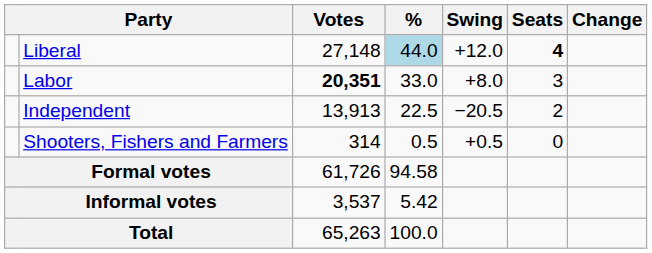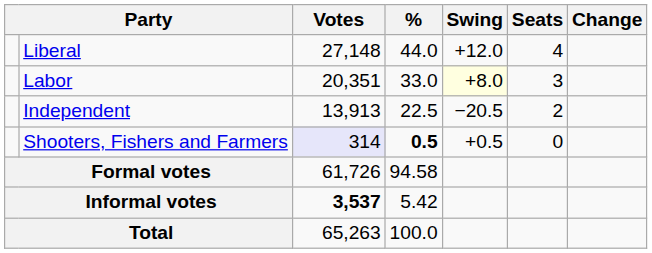(419, 50) lightblue background -> (419, 50) no background
(558, 50) bold -> (558, 50) normal
(351, 80) bold -> (351, 80) normal
(484, 80) no background -> (484, 80) lightyellow background
(365, 141) no background -> (365, 141) lavender background
(424, 141) normal -> (424, 141) bold
(357, 202) normal -> (357, 202) bold
